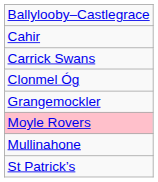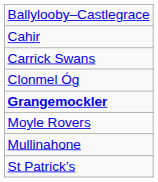(54, 101) normal -> (57, 101) bold
(49, 123) pink background -> (49, 123) no background
